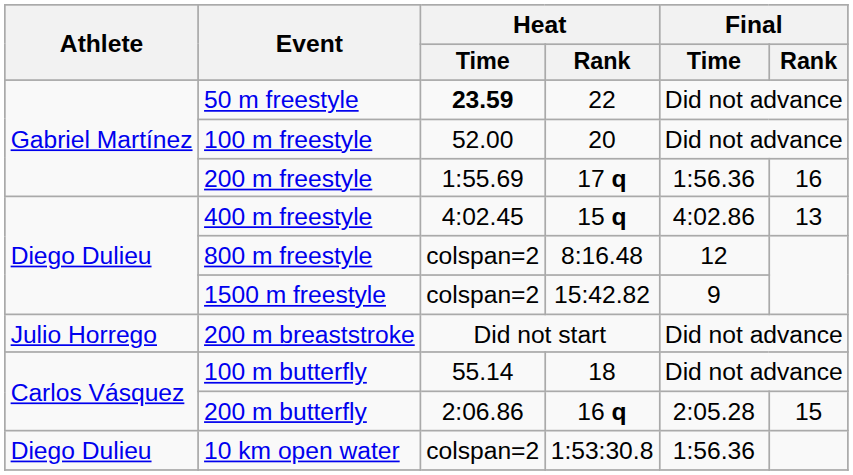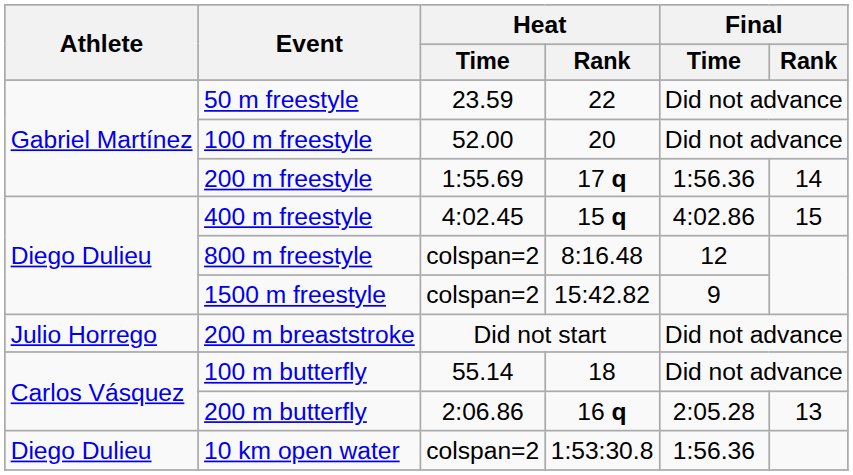(483, 100) bold -> (483, 100) normal
(809, 178) 16 -> (809, 178) 14
(809, 217) 13 -> (809, 217) 15
(809, 412) 15 -> (809, 412) 13
